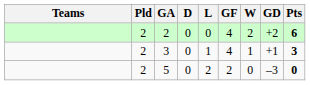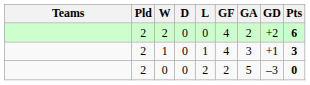columns swapped: (250, 13) <-> (166, 13)
